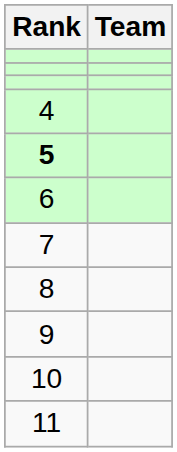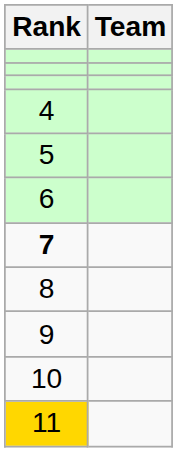(47, 155) bold -> (47, 155) normal
(47, 244) normal -> (47, 244) bold
(47, 423) no background -> (47, 423) gold background
